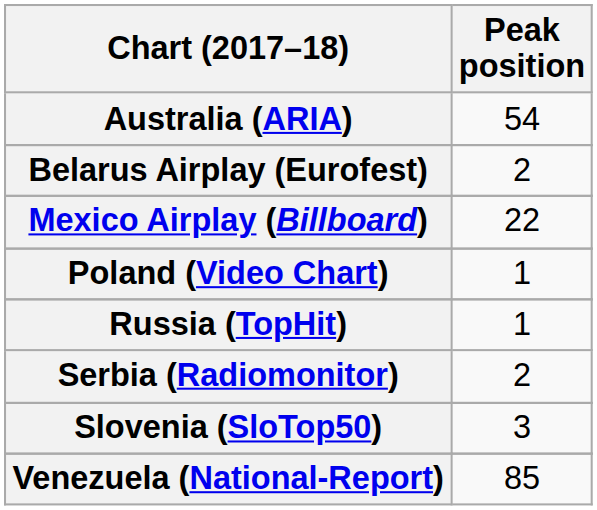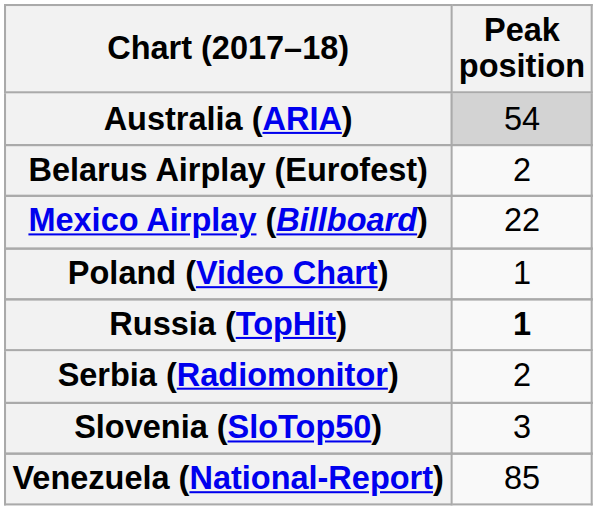(522, 118) no background -> (522, 118) lightgrey background
(522, 324) normal -> (522, 324) bold
